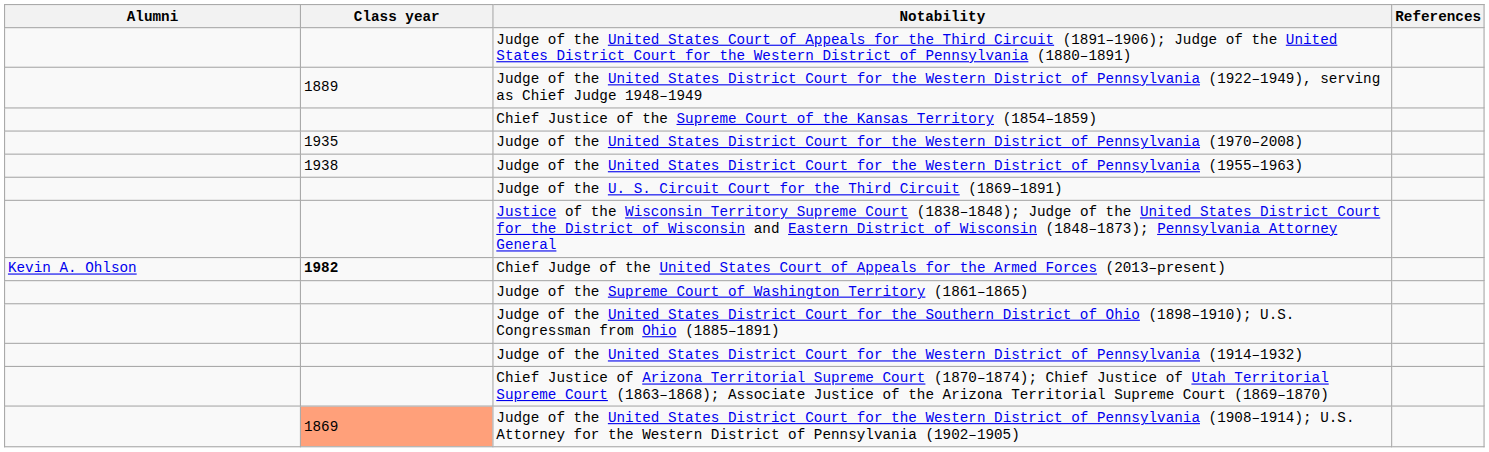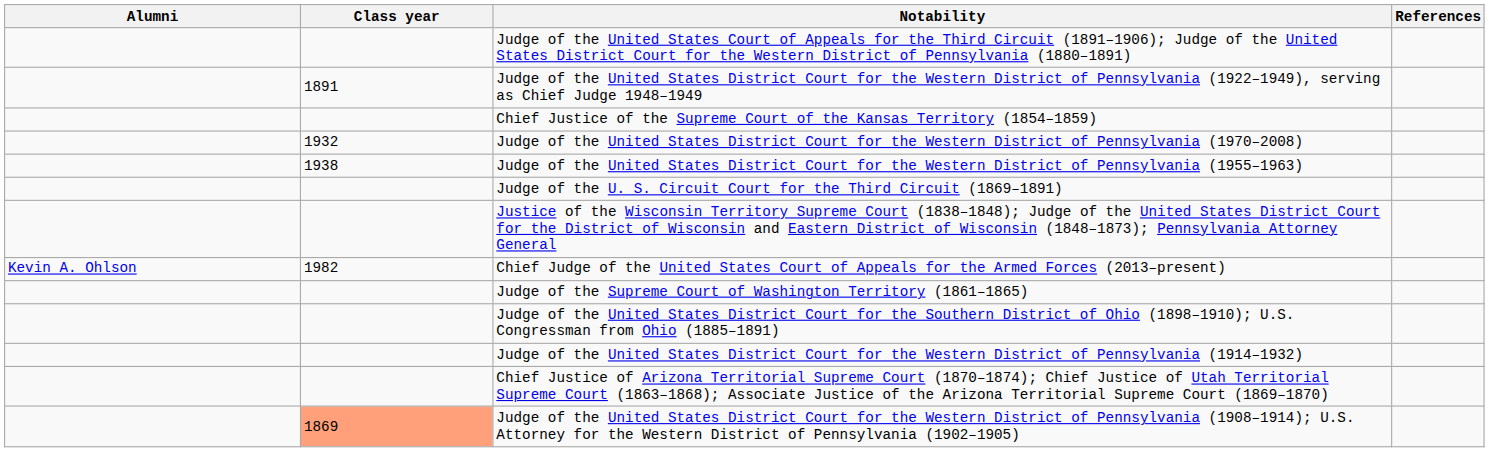(321, 88) 1889 -> (321, 88) 1891
(321, 142) 1935 -> (321, 142) 1932
(321, 269) bold -> (321, 269) normal
